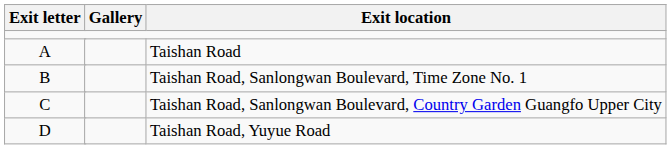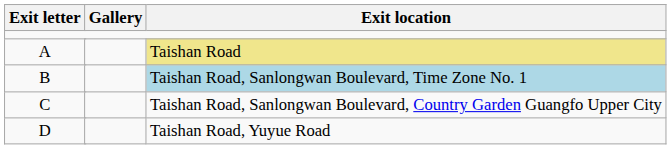(196, 51) no background -> (196, 51) khaki background
(339, 78) no background -> (339, 78) lightblue background
